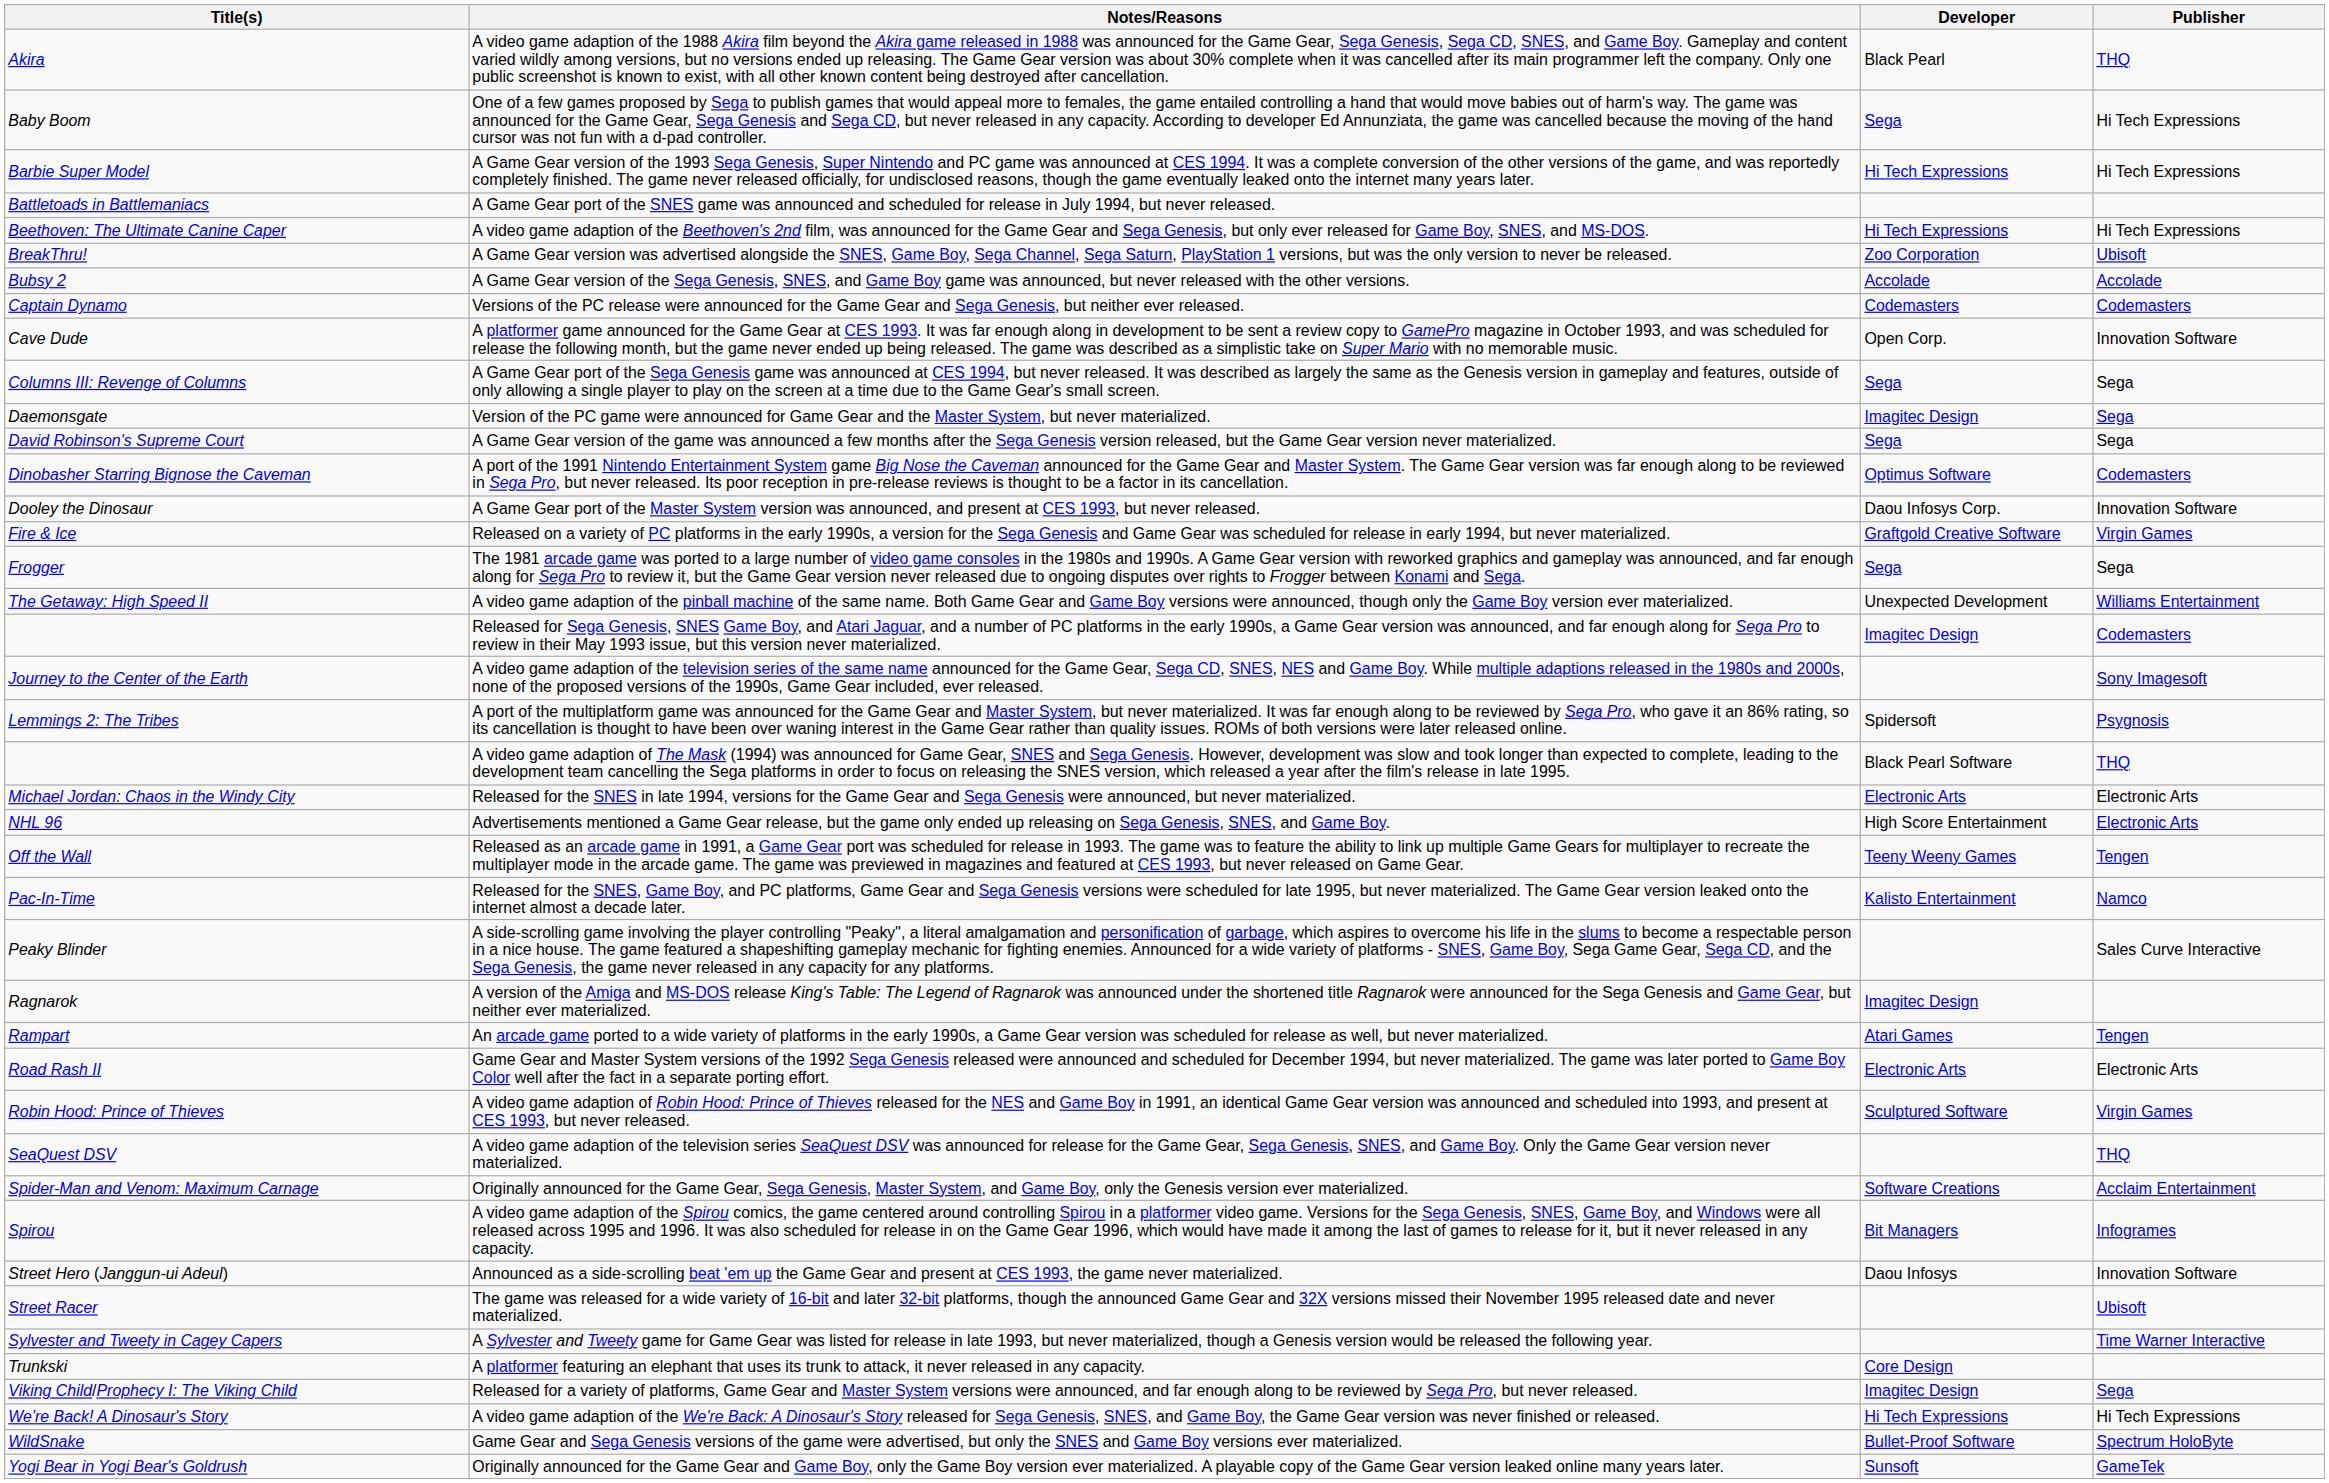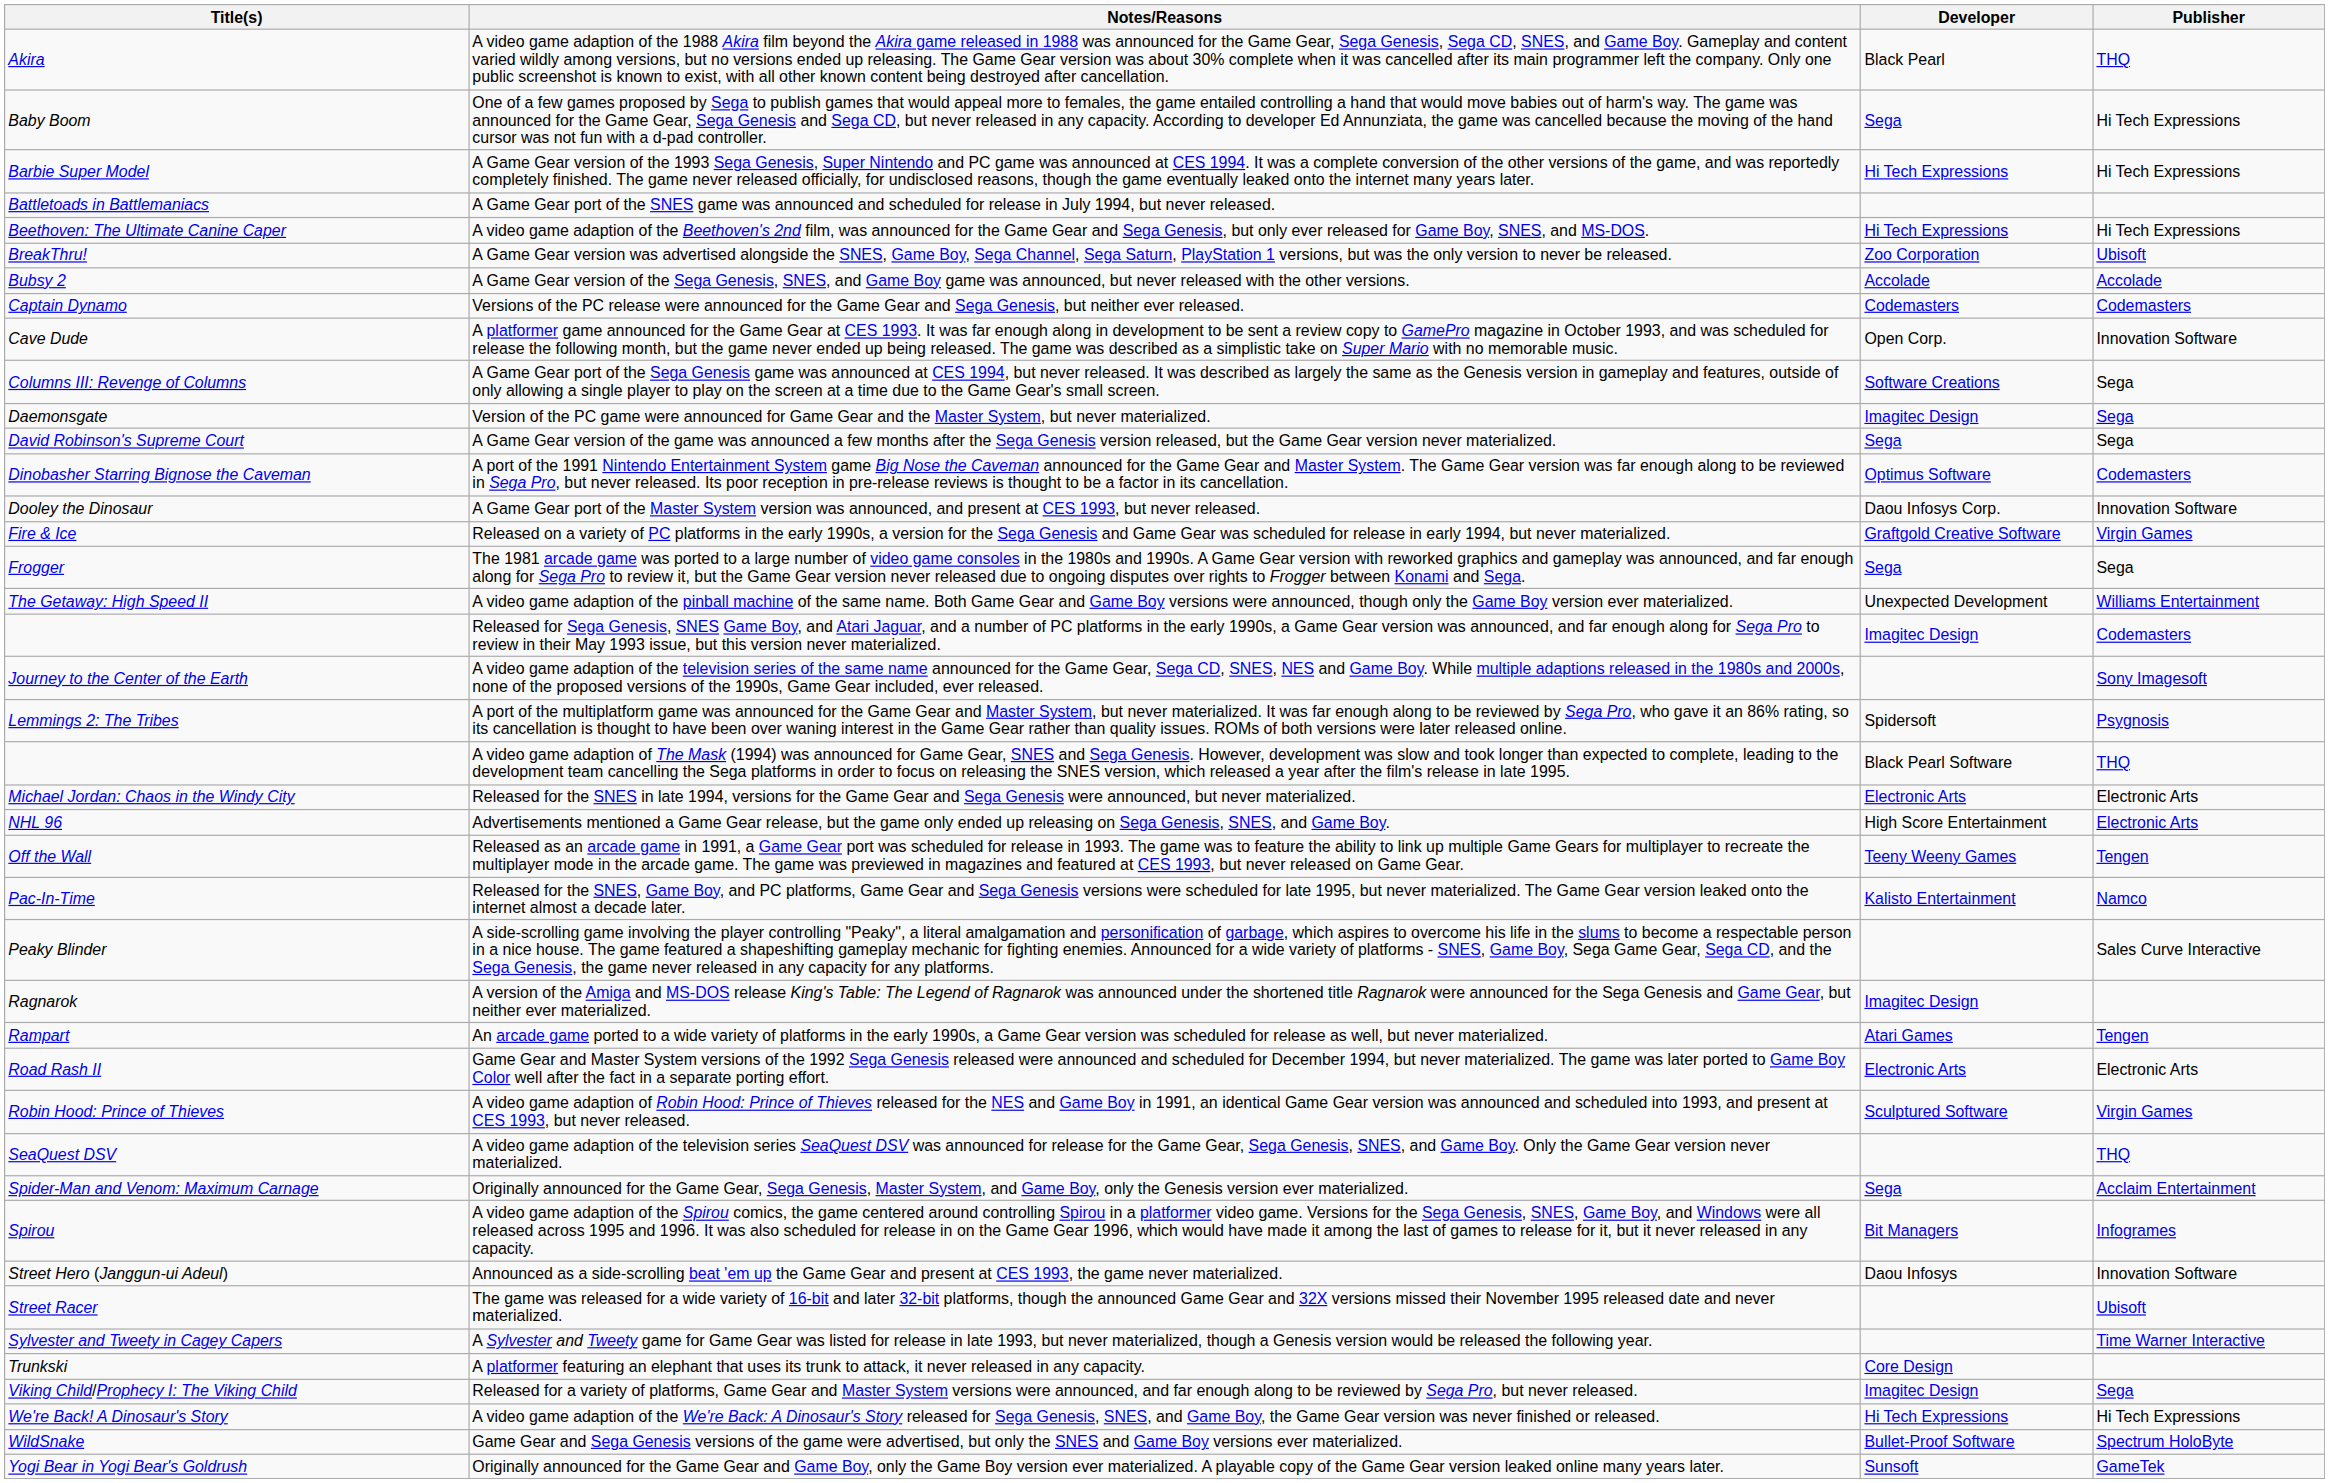(1883, 382) Sega -> (1932, 382) Software Creations
(1932, 1188) Software Creations -> (1883, 1188) Sega
